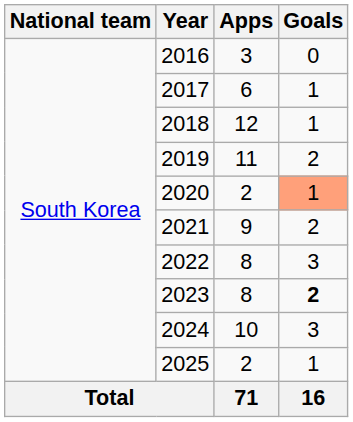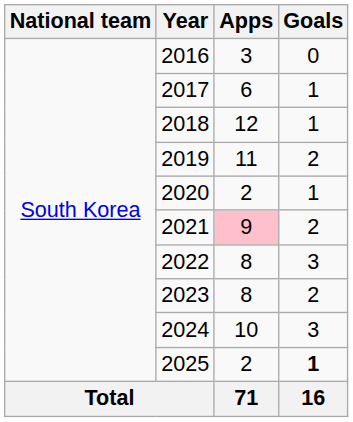(313, 192) lightsalmon background -> (313, 192) no background
(246, 227) no background -> (246, 227) pink background
(313, 295) bold -> (313, 295) normal
(313, 364) normal -> (313, 364) bold
